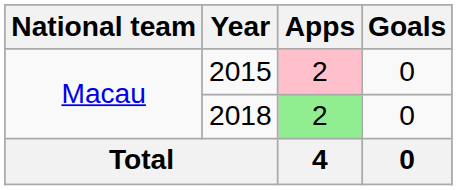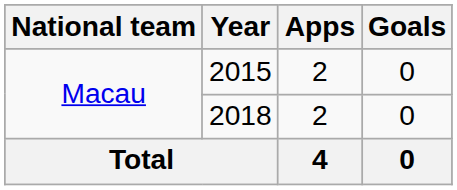(320, 71) pink background -> (320, 71) no background
(320, 116) lightgreen background -> (320, 116) no background
